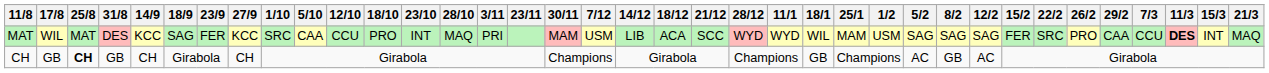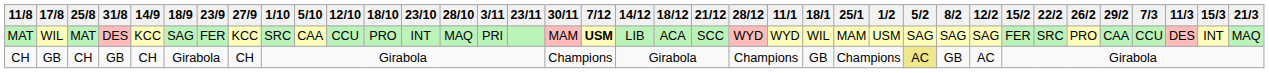(599, 36) normal -> (599, 36) bold
(1182, 36) bold -> (1182, 36) normal
(83, 57) bold -> (83, 57) normal
(920, 57) no background -> (920, 57) khaki background
